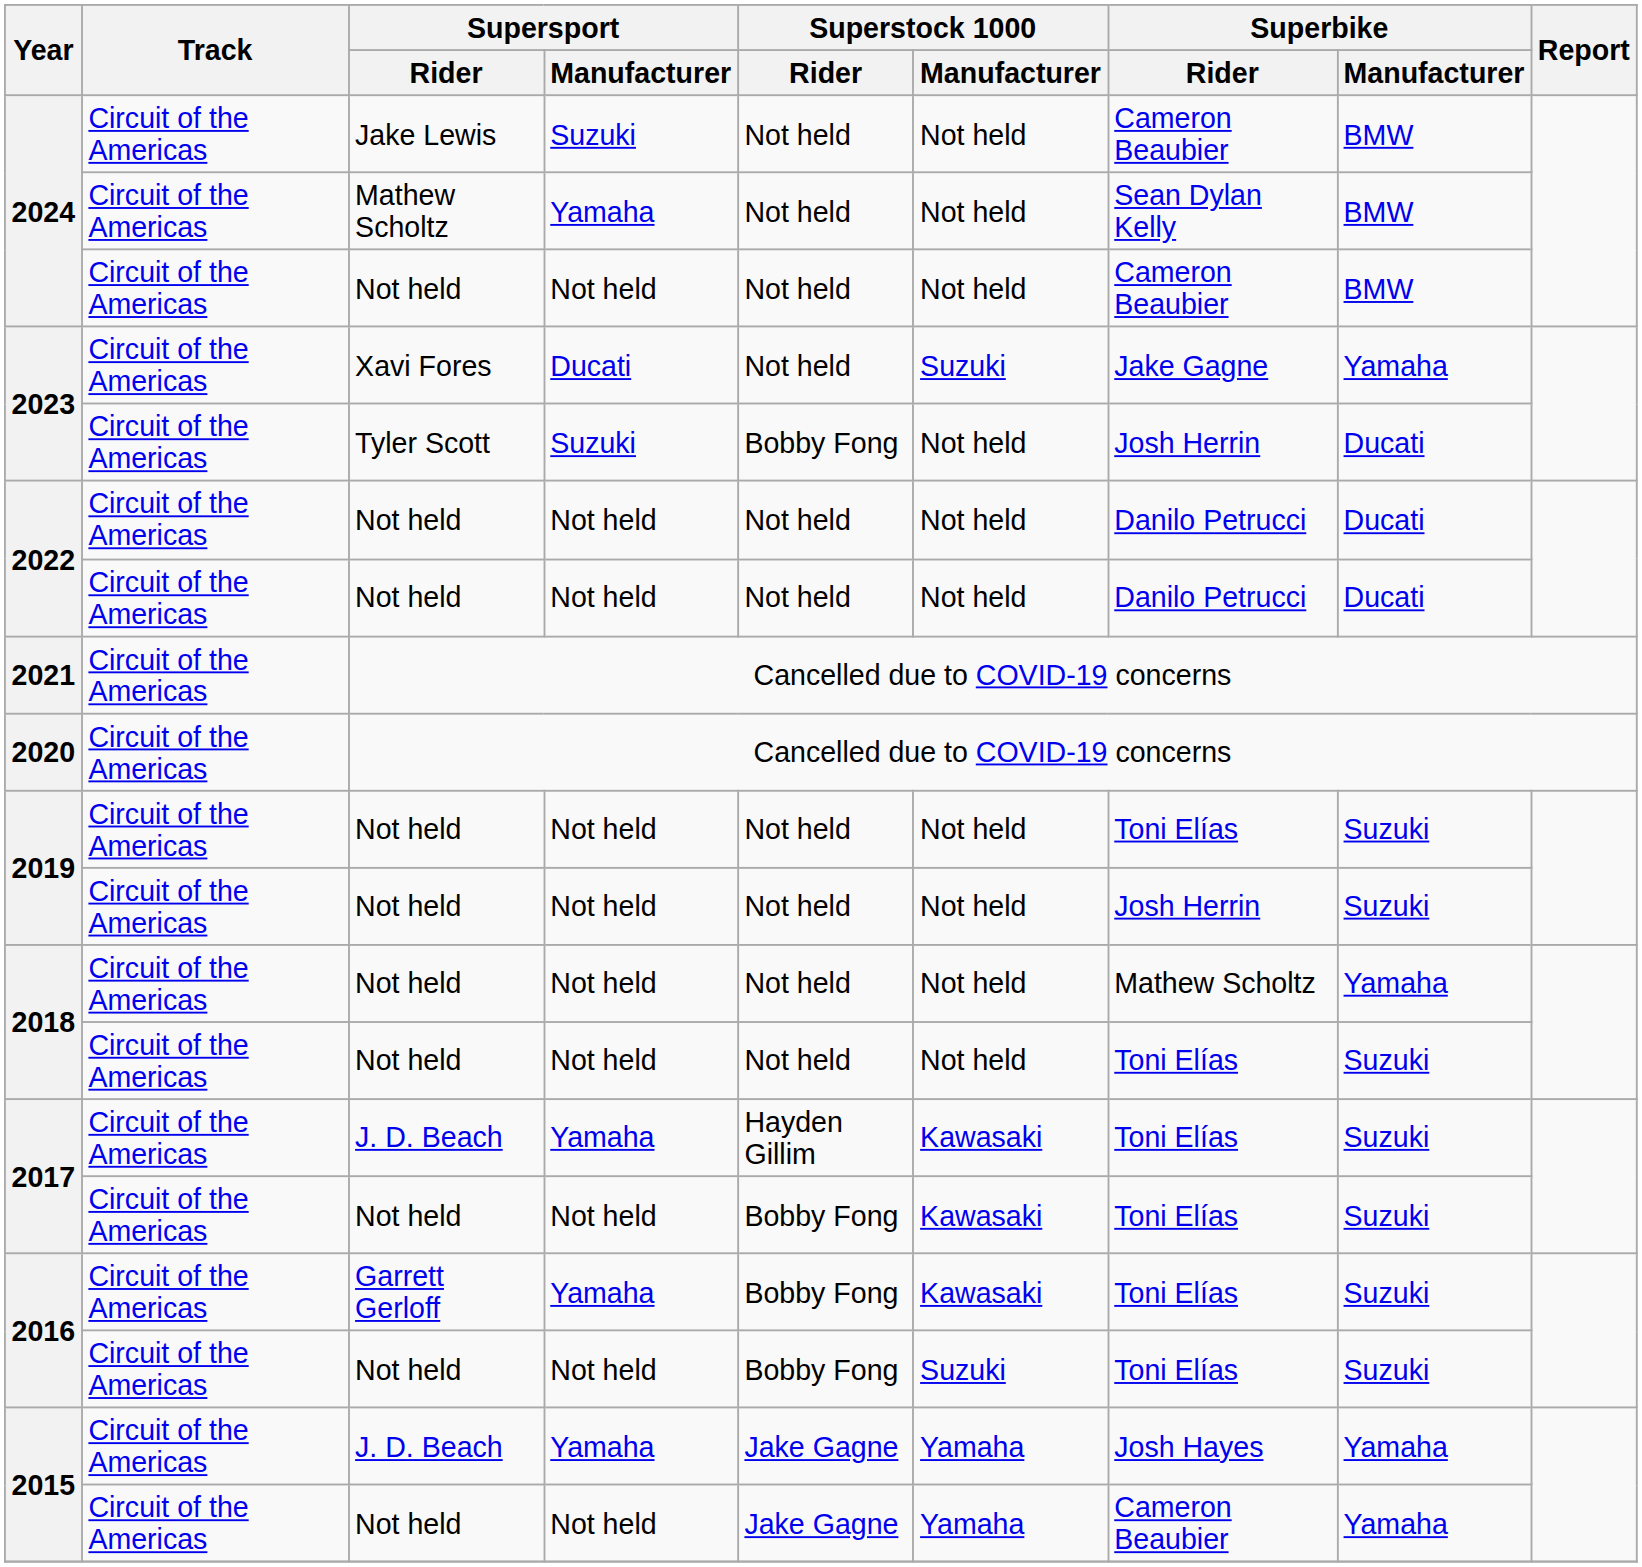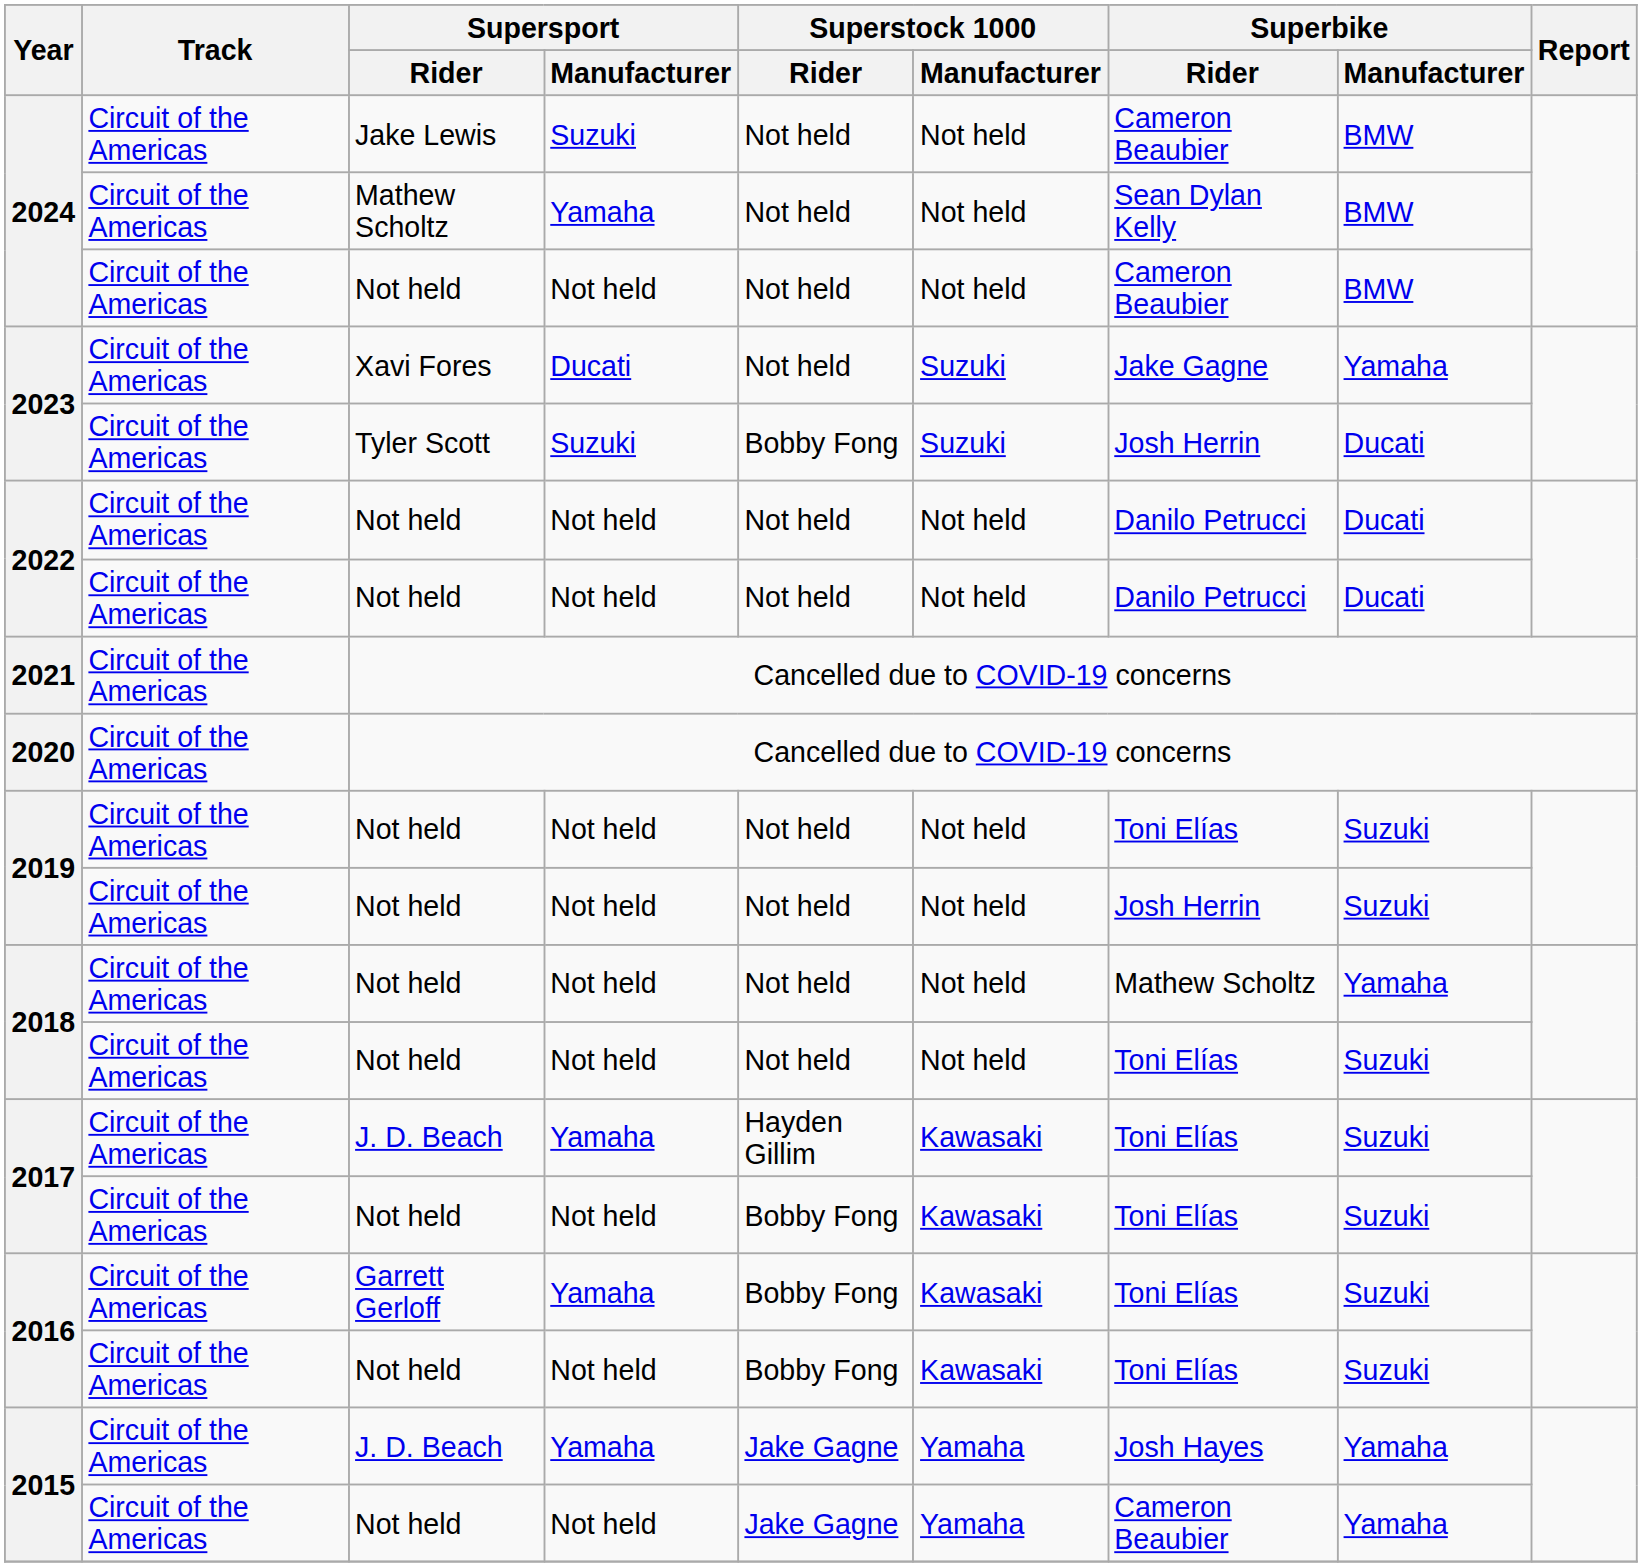(973, 443) Not held -> (963, 443) Suzuki
(963, 1369) Suzuki -> (981, 1369) Kawasaki
